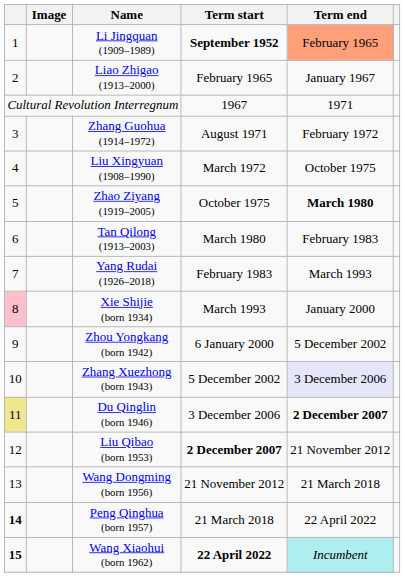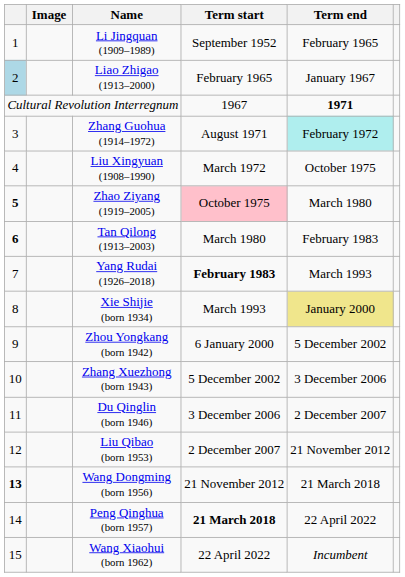(234, 42) bold -> (234, 42) normal
(340, 42) lightsalmon background -> (340, 42) no background
(15, 77) no background -> (15, 77) lightblue background
(340, 105) normal -> (340, 105) bold
(340, 133) no background -> (340, 133) paleturquoise background
(15, 203) normal -> (15, 203) bold
(234, 203) no background -> (234, 203) pink background
(340, 203) bold -> (340, 203) normal
(15, 238) normal -> (15, 238) bold
(234, 273) normal -> (234, 273) bold
(15, 309) pink background -> (15, 309) no background
(340, 309) no background -> (340, 309) khaki background
(340, 379) lavender background -> (340, 379) no background
(15, 414) khaki background -> (15, 414) no background
(340, 414) bold -> (340, 414) normal
(234, 449) bold -> (234, 449) normal
(15, 484) normal -> (15, 484) bold
(15, 519) bold -> (15, 519) normal
(234, 519) normal -> (234, 519) bold
(15, 555) bold -> (15, 555) normal
(234, 555) bold -> (234, 555) normal
(340, 555) paleturquoise background -> (340, 555) no background
